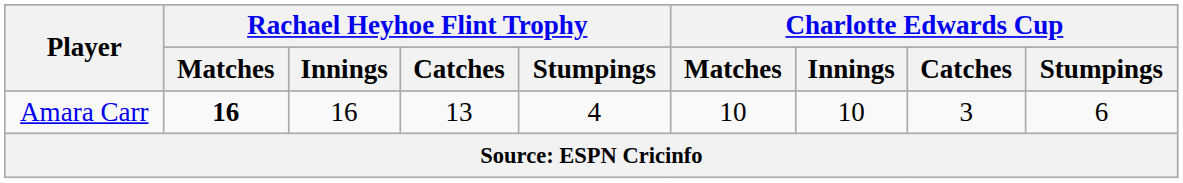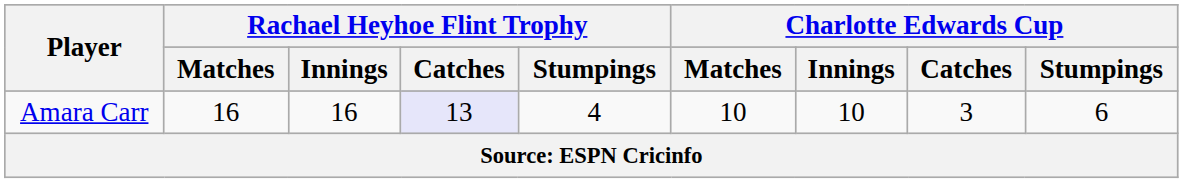(226, 111) bold -> (226, 111) normal
(459, 111) no background -> (459, 111) lavender background
